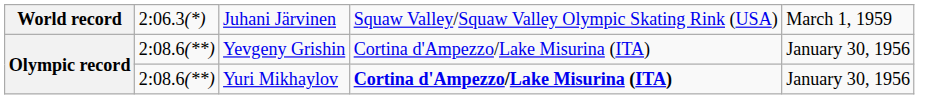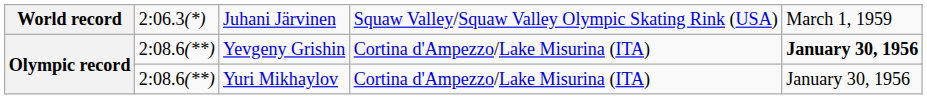(848, 49) normal -> (852, 49) bold
(513, 79) bold -> (502, 79) normal
